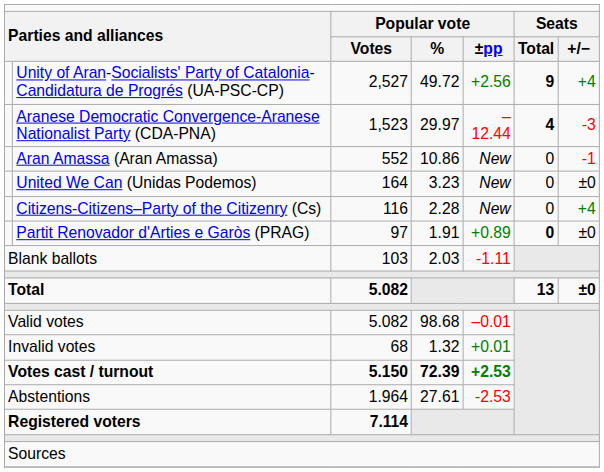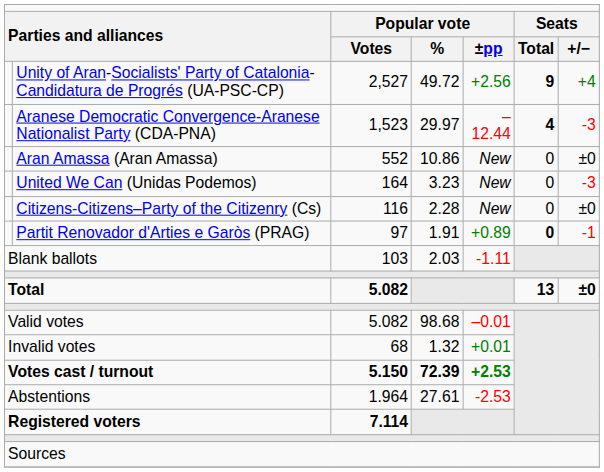(589, 158) -1 -> (587, 158) ±0
(587, 183) ±0 -> (589, 183) -3
(587, 208) +4 -> (587, 208) ±0
(587, 233) ±0 -> (589, 233) -1
